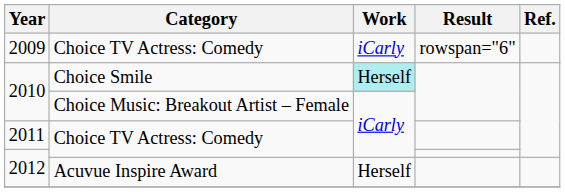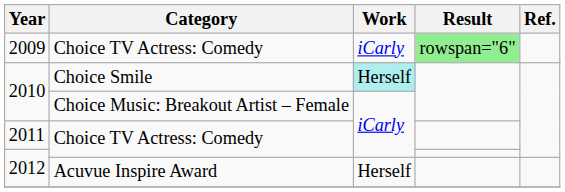(468, 47) no background -> (468, 47) lightgreen background
